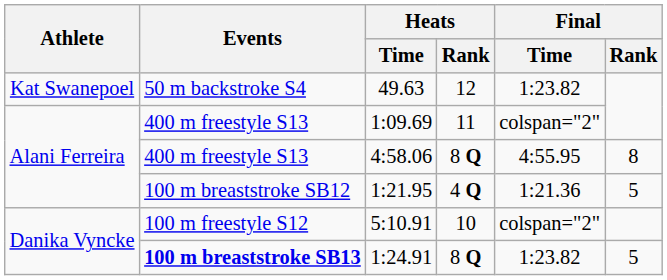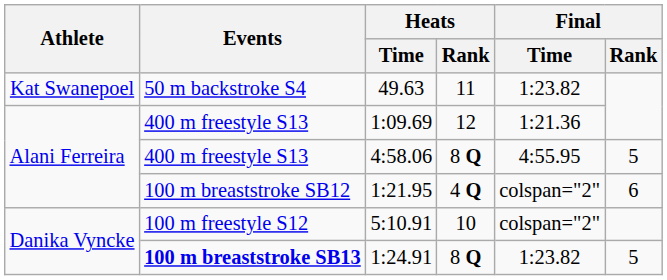(466, 89) 12 -> (466, 89) 11
(466, 122) 11 -> (466, 122) 12
(550, 122) colspan="2" -> (550, 122) 1:21.36
(633, 156) 8 -> (633, 156) 5
(550, 190) 1:21.36 -> (550, 190) colspan="2"
(633, 190) 5 -> (633, 190) 6
